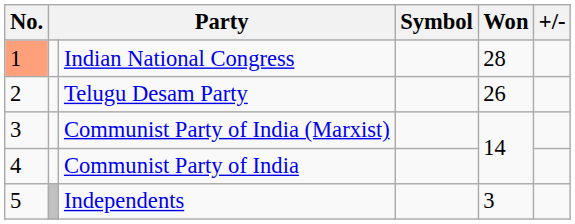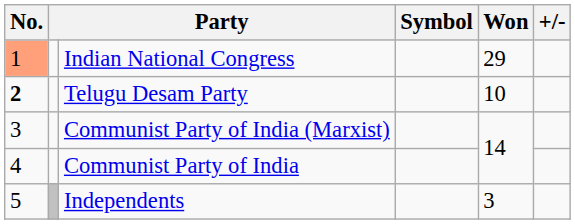(495, 58) 28 -> (495, 58) 29
(16, 93) normal -> (16, 93) bold
(495, 93) 26 -> (495, 93) 10
